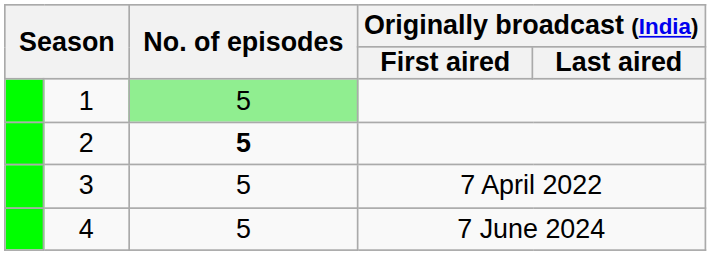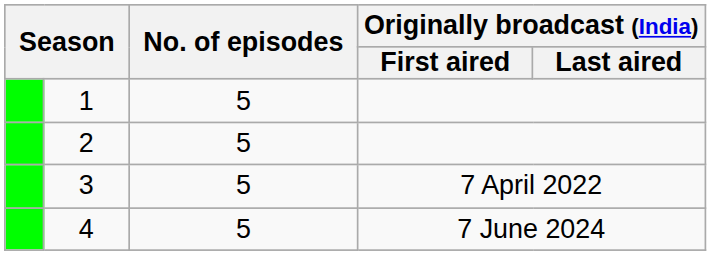(243, 100) lightgreen background -> (243, 100) no background
(243, 142) bold -> (243, 142) normal
